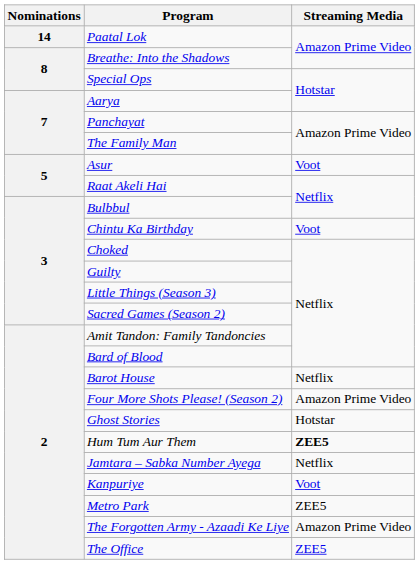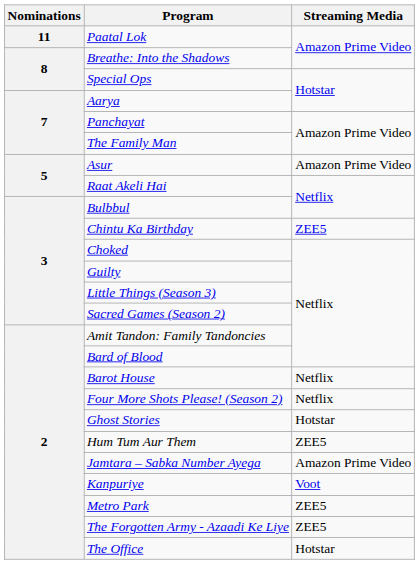(44, 36) 14 -> (44, 36) 11
(308, 164) Voot -> (353, 164) Amazon Prime Video
(308, 228) Voot -> (311, 228) ZEE5
(353, 399) Amazon Prime Video -> (314, 399) Netflix
(312, 441) bold -> (311, 441) normal
(314, 463) Netflix -> (353, 463) Amazon Prime Video
(353, 527) Amazon Prime Video -> (311, 527) ZEE5
(311, 548) ZEE5 -> (315, 548) Hotstar
